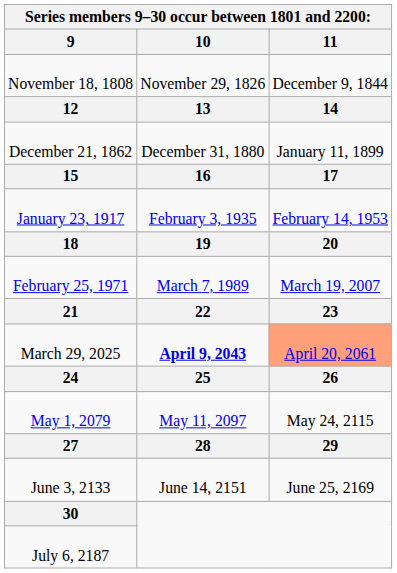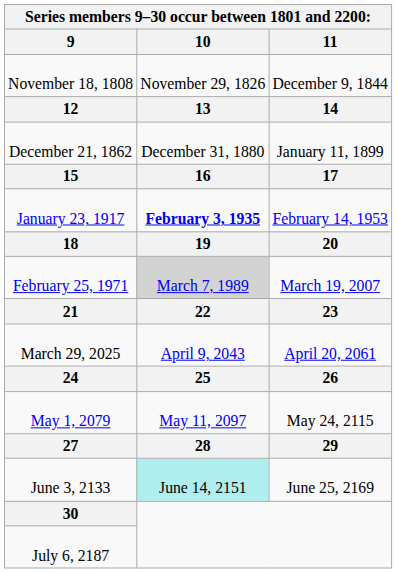(203, 219) normal -> (203, 219) bold
(203, 286) no background -> (203, 286) lightgrey background
(203, 353) bold -> (203, 353) normal
(330, 353) lightsalmon background -> (330, 353) no background
(203, 488) no background -> (203, 488) paleturquoise background
